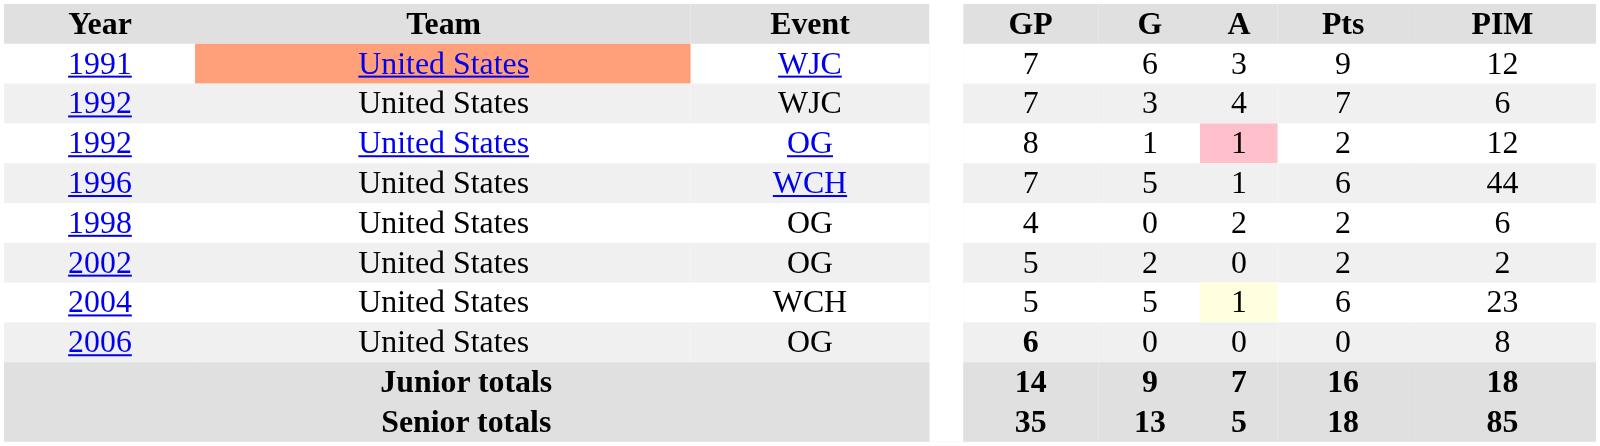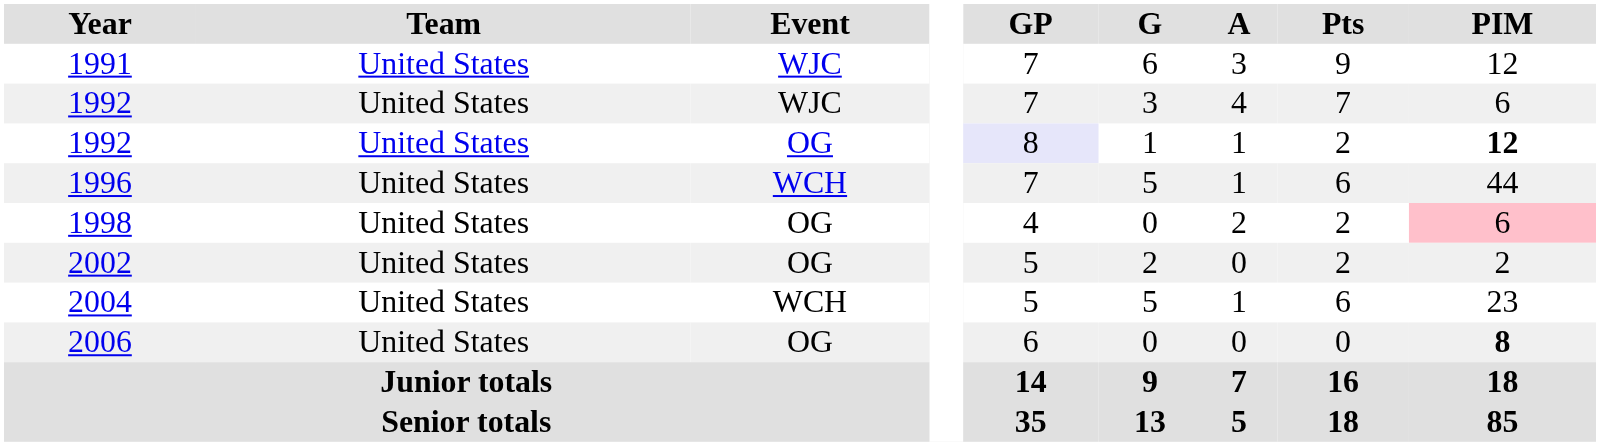(444, 63) lightsalmon background -> (444, 63) no background
(1031, 142) no background -> (1031, 142) lavender background
(1239, 142) pink background -> (1239, 142) no background
(1502, 142) normal -> (1502, 142) bold
(1502, 222) no background -> (1502, 222) pink background
(1239, 302) lightyellow background -> (1239, 302) no background
(1031, 341) bold -> (1031, 341) normal
(1502, 341) normal -> (1502, 341) bold
